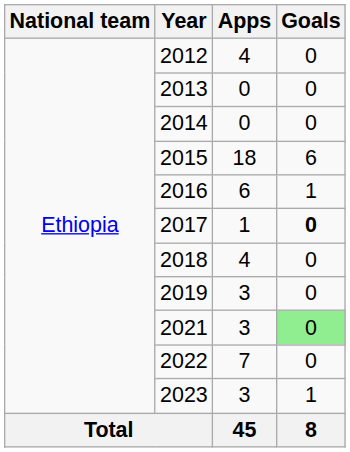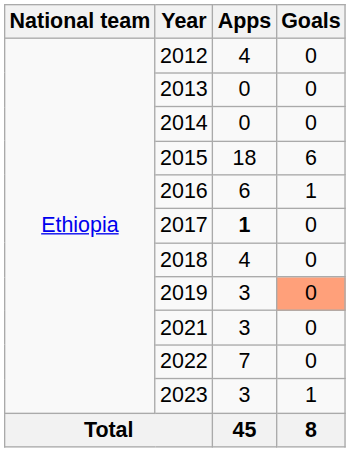(244, 225) normal -> (244, 225) bold
(311, 225) bold -> (311, 225) normal
(311, 293) no background -> (311, 293) lightsalmon background
(311, 327) lightgreen background -> (311, 327) no background
